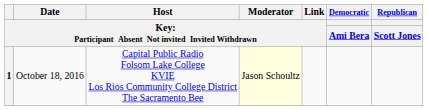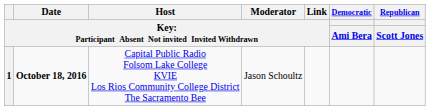(50, 76) normal -> (51, 76) bold
(271, 76) lightyellow background -> (273, 76) no background
